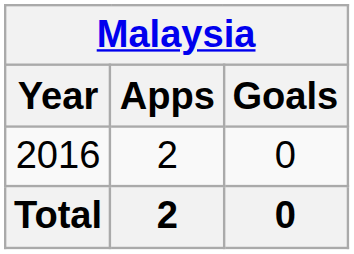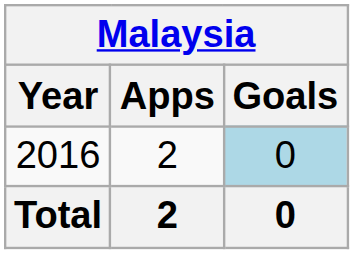(285, 155) no background -> (285, 155) lightblue background
